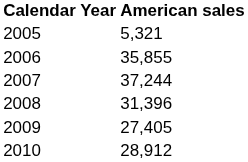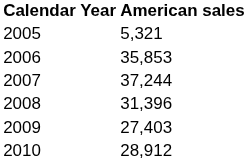(146, 57) 35,855 -> (146, 57) 35,853
(146, 127) 27,405 -> (146, 127) 27,403
